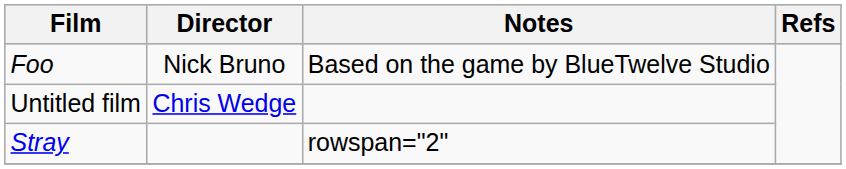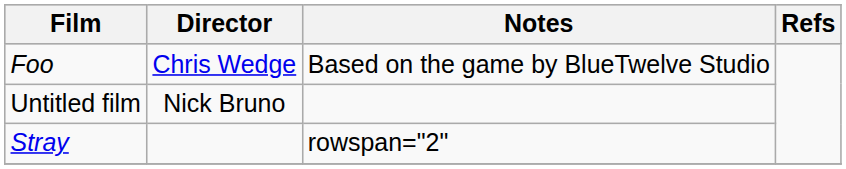(224, 63) Nick Bruno -> (224, 63) Chris Wedge
(224, 103) Chris Wedge -> (224, 103) Nick Bruno
